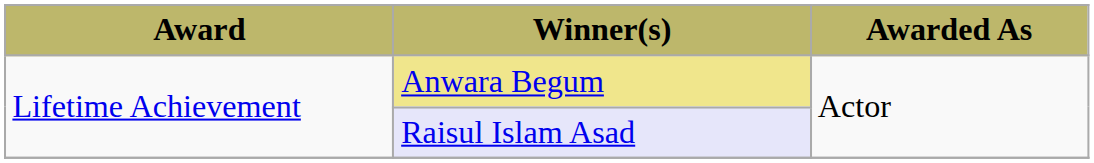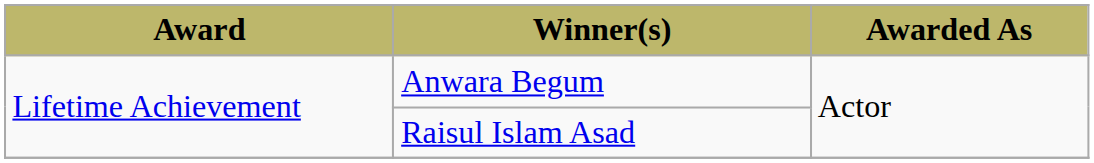(503, 81) khaki background -> (503, 81) no background
(518, 132) lavender background -> (518, 132) no background
